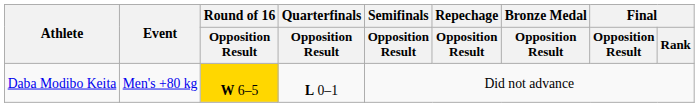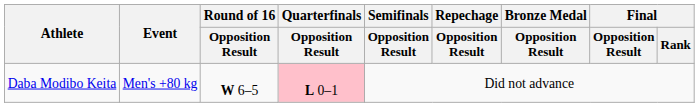(240, 91) gold background -> (240, 91) no background
(322, 91) no background -> (322, 91) pink background
